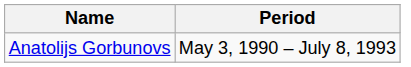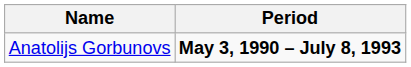(287, 47) normal -> (290, 47) bold
